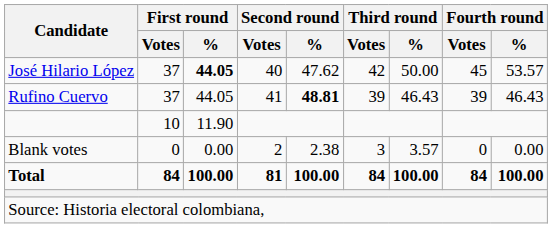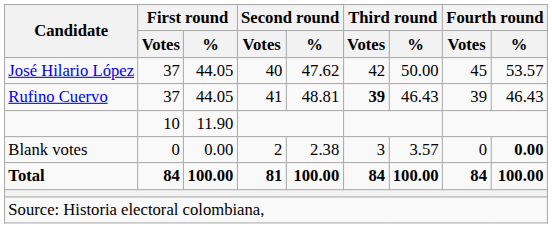(215, 70) bold -> (215, 70) normal
(321, 96) bold -> (321, 96) normal
(377, 96) normal -> (377, 96) bold
(529, 149) normal -> (529, 149) bold
